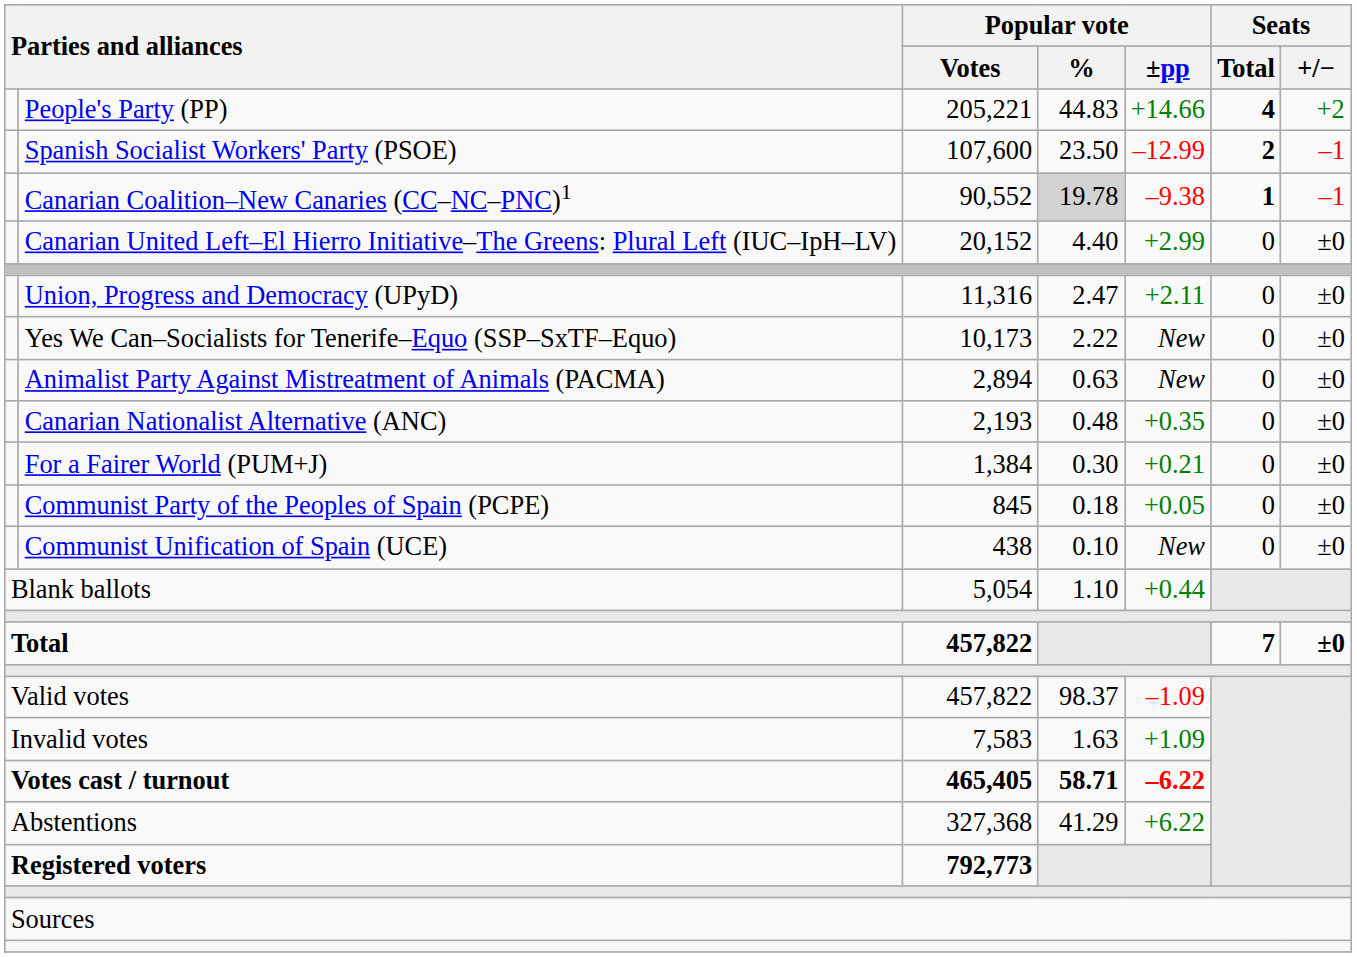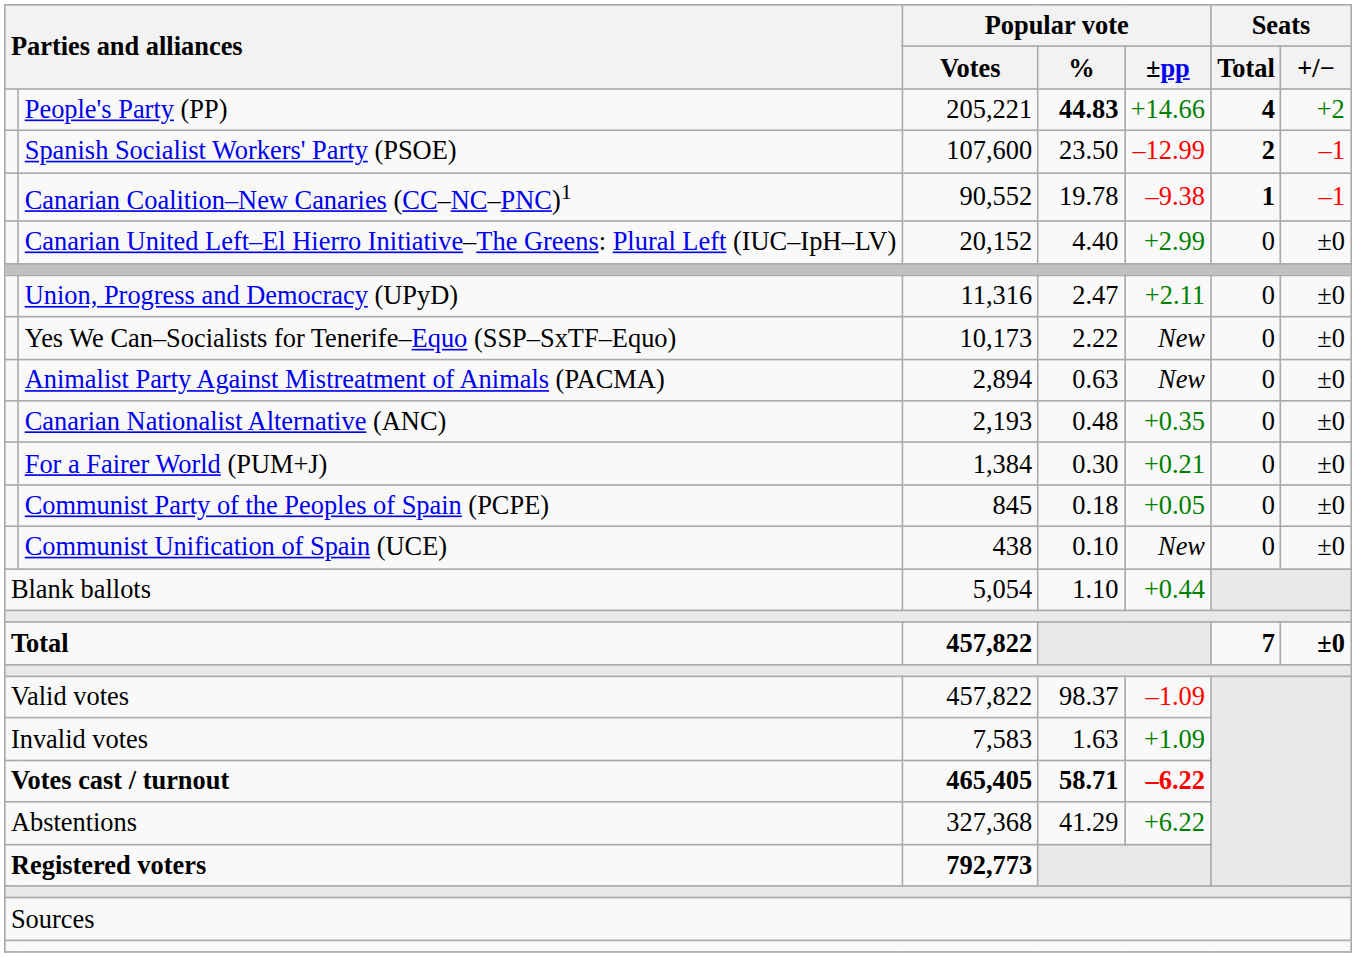(1089, 109) normal -> (1089, 109) bold
(1089, 196) lightgrey background -> (1089, 196) no background
